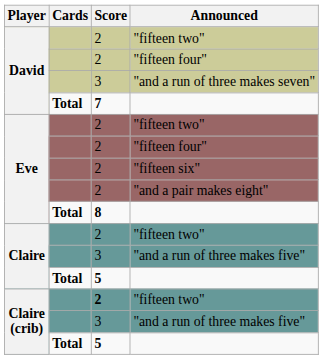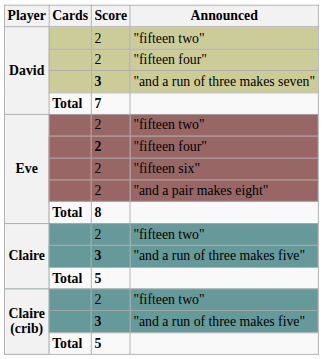(98, 81) normal -> (98, 81) bold
(98, 147) normal -> (98, 147) bold
(98, 256) normal -> (98, 256) bold
(98, 299) bold -> (98, 299) normal
(98, 321) normal -> (98, 321) bold
